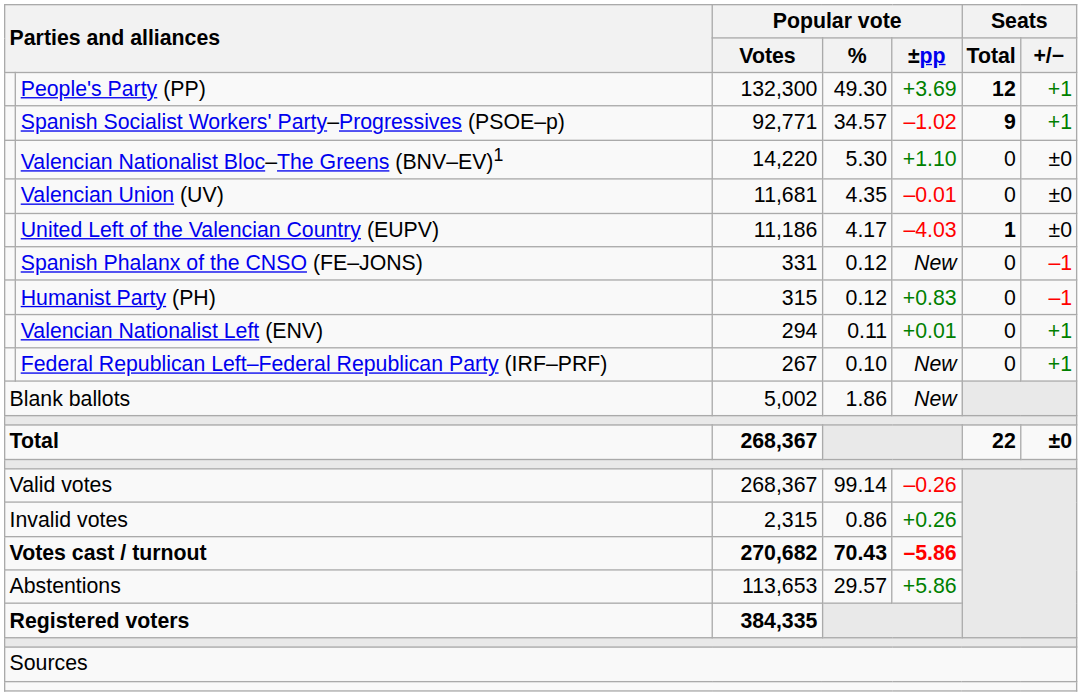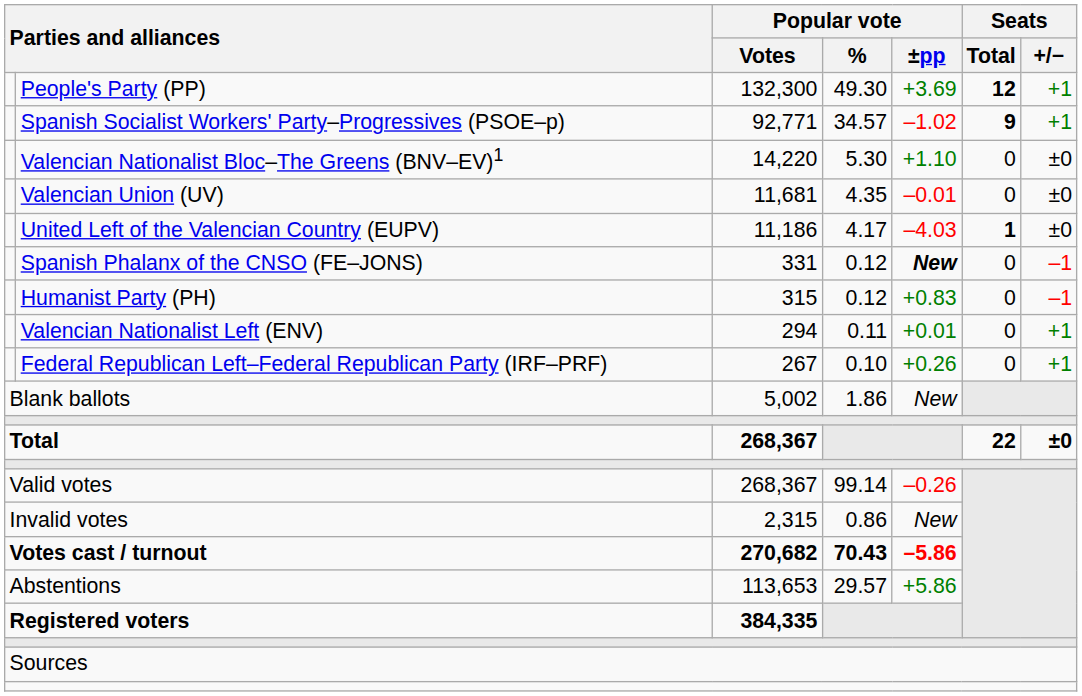(935, 263) normal -> (935, 263) bold
(935, 364) New -> (930, 364) +0.26
(930, 519) +0.26 -> (935, 519) New
